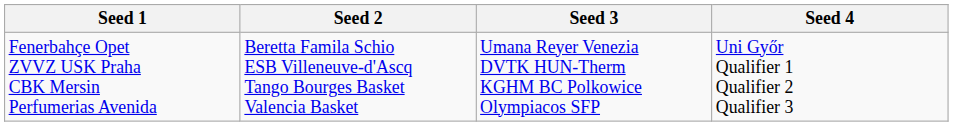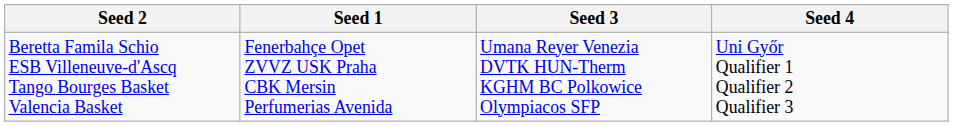columns swapped: (122, 18) <-> (358, 18)
